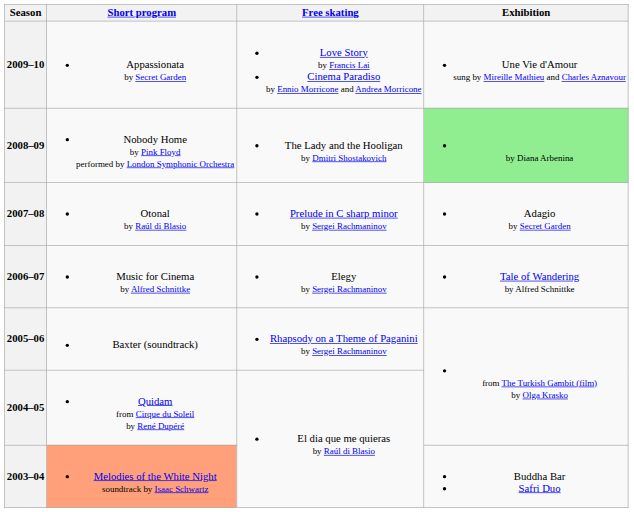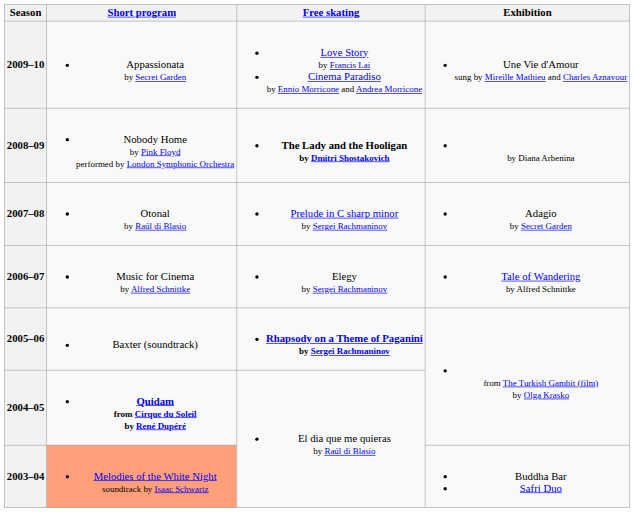(330, 151) normal -> (331, 151) bold
(526, 151) lightgreen background -> (527, 151) no background
(330, 345) normal -> (331, 345) bold
(142, 414) normal -> (142, 414) bold
